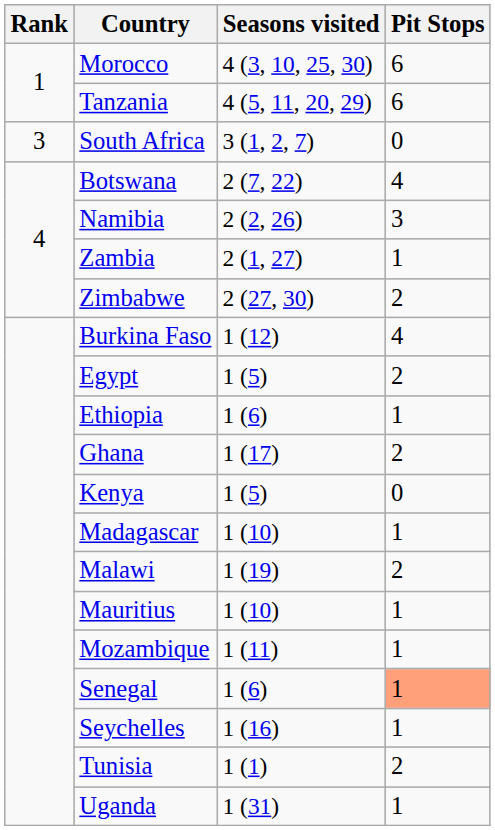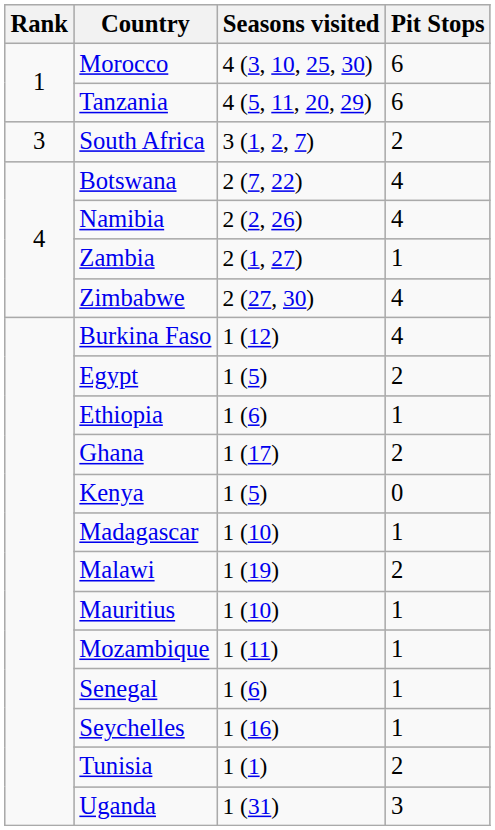(397, 141) 0 -> (397, 141) 2
(397, 219) 3 -> (397, 219) 4
(397, 297) 2 -> (397, 297) 4
(397, 688) lightsalmon background -> (397, 688) no background
(397, 805) 1 -> (397, 805) 3
